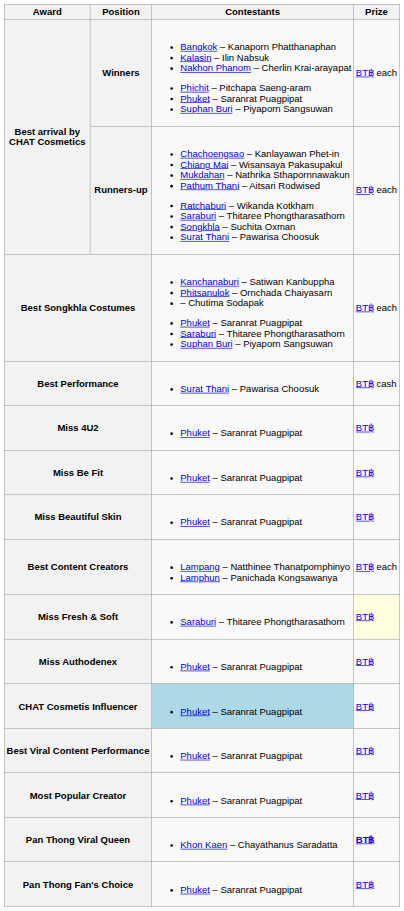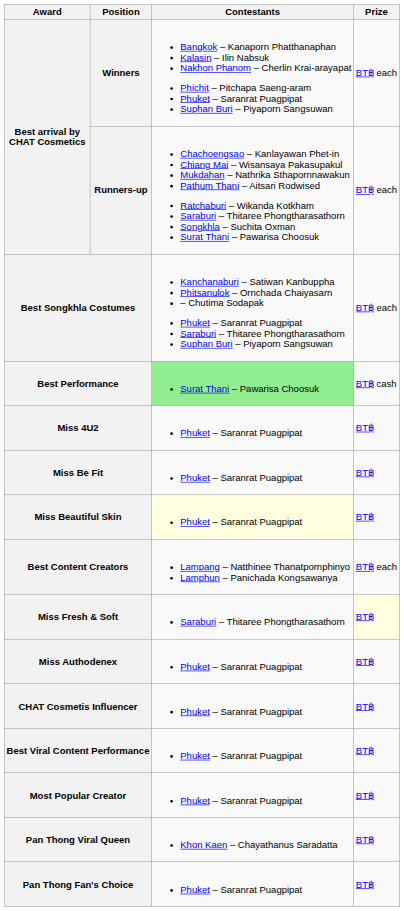(253, 389) no background -> (253, 389) lightgreen background
(253, 523) no background -> (253, 523) lightyellow background
(253, 712) lightblue background -> (253, 712) no background
(365, 840) bold -> (365, 840) normal
